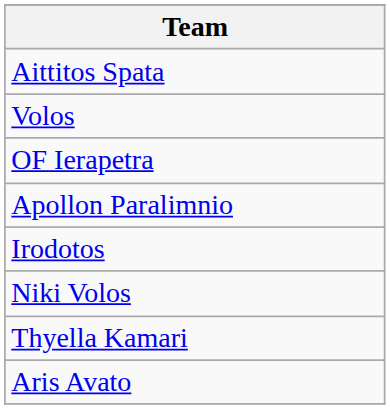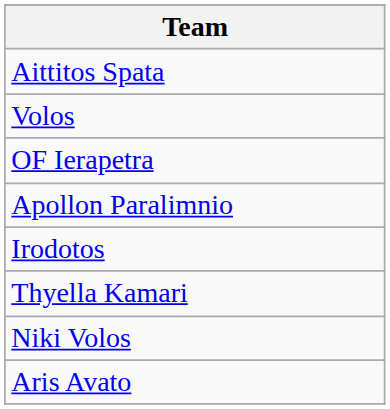(71, 293) Niki Volos -> (100, 293) Thyella Kamari
(100, 337) Thyella Kamari -> (71, 337) Niki Volos
